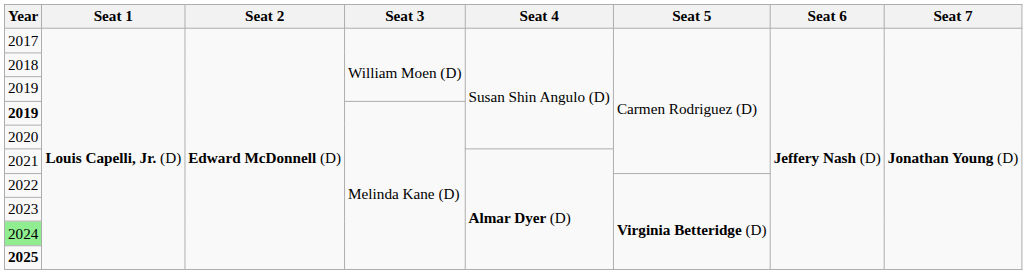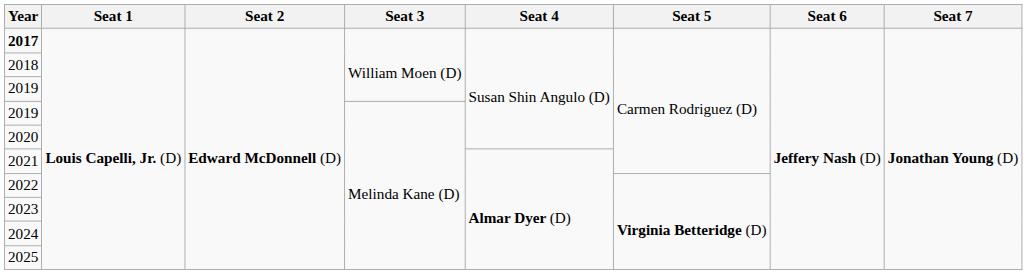(23, 40) normal -> (23, 40) bold
(23, 112) bold -> (23, 112) normal
(23, 233) lightgreen background -> (23, 233) no background
(23, 257) bold -> (23, 257) normal
